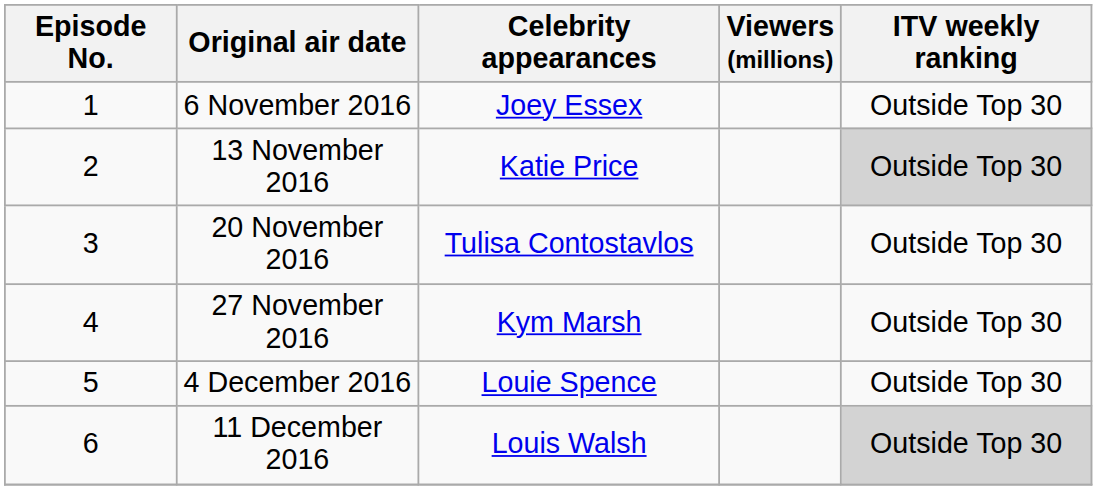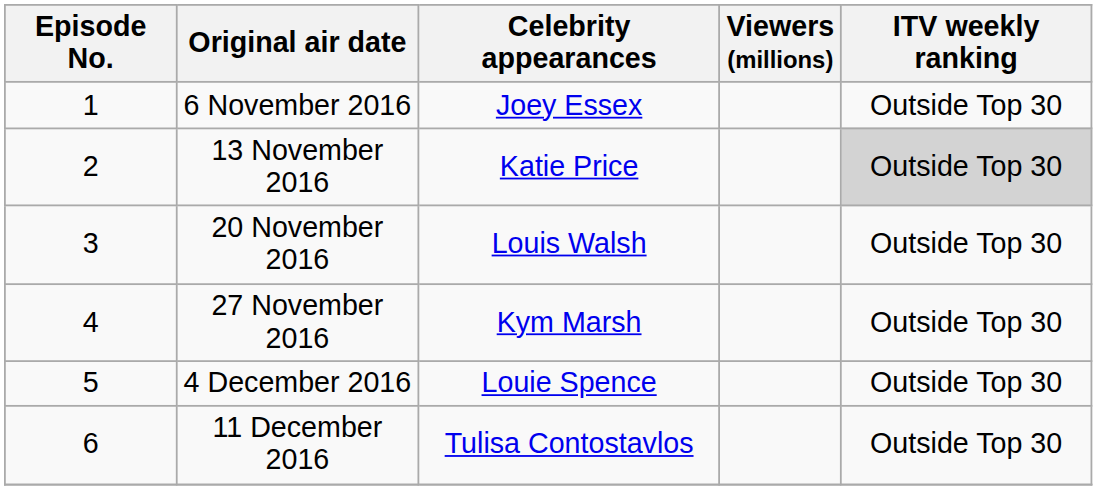(569, 244) Tulisa Contostavlos -> (569, 244) Louis Walsh
(569, 444) Louis Walsh -> (569, 444) Tulisa Contostavlos
(966, 444) lightgrey background -> (966, 444) no background
